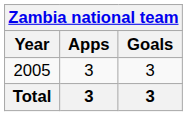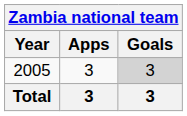(150, 70) no background -> (150, 70) lightgrey background
